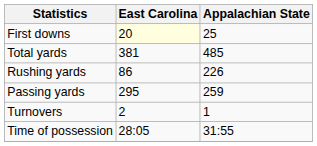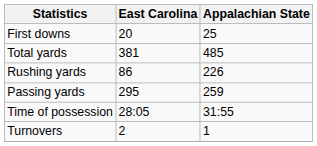(125, 33) lightyellow background -> (125, 33) no background
rows swapped: (35, 111) <-> (60, 131)
